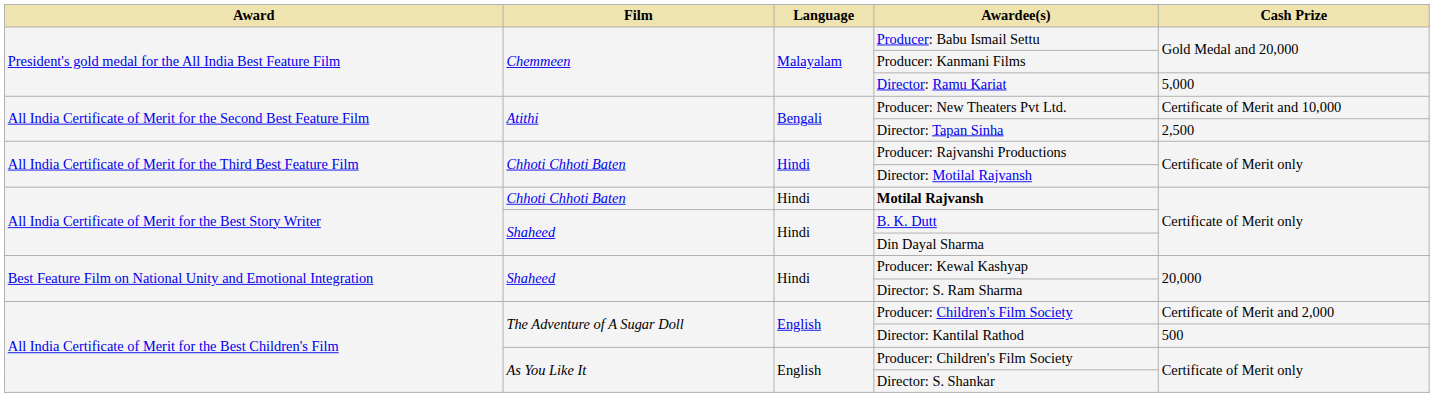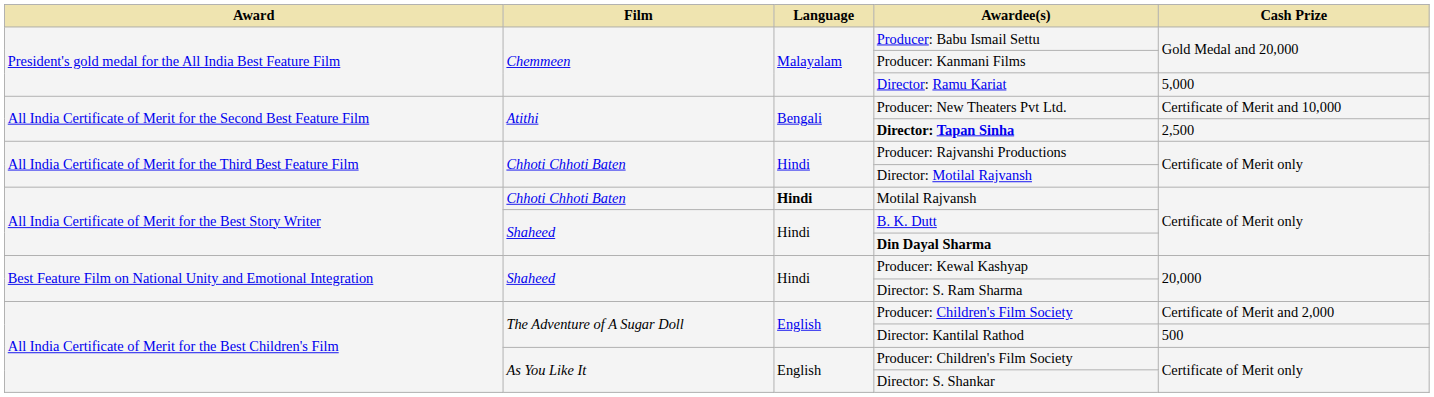(940, 130) normal -> (945, 130) bold
(794, 198) normal -> (795, 198) bold
(930, 198) bold -> (927, 198) normal
(930, 244) normal -> (934, 244) bold
